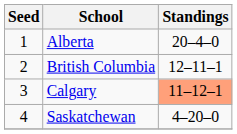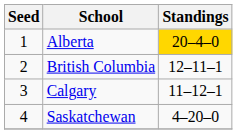(195, 41) no background -> (195, 41) gold background
(195, 91) lightsalmon background -> (195, 91) no background
